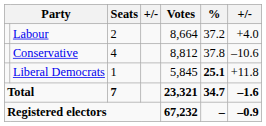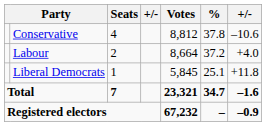rows swapped: (45, 53) <-> (31, 33)
(214, 72) bold -> (214, 72) normal
